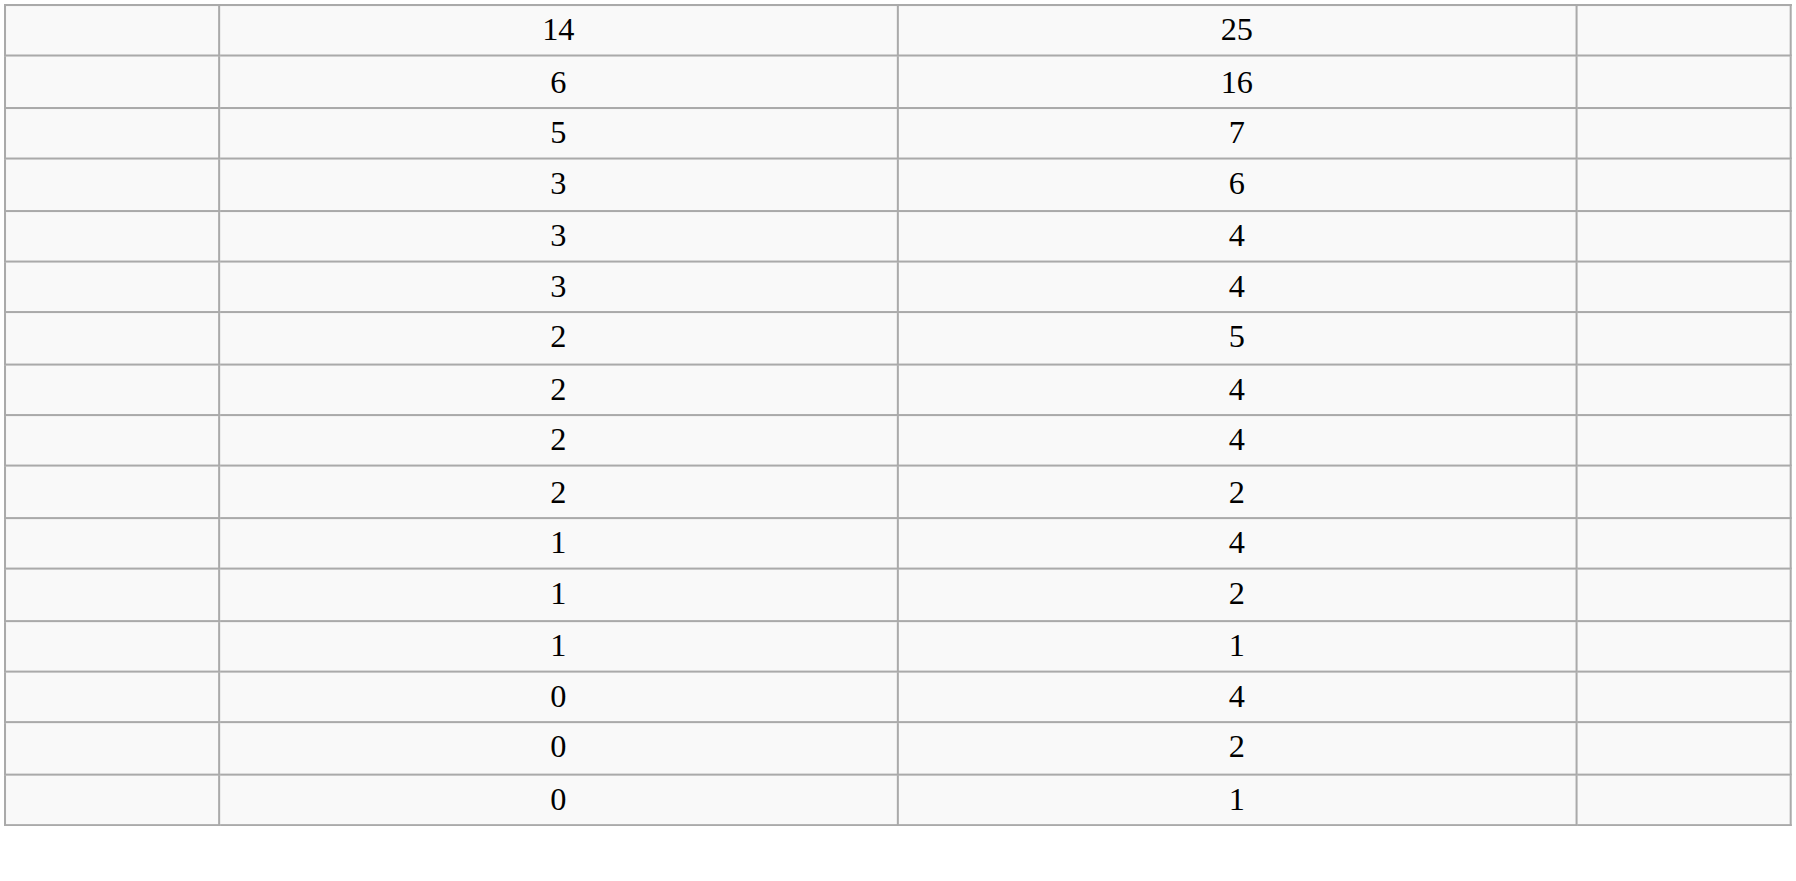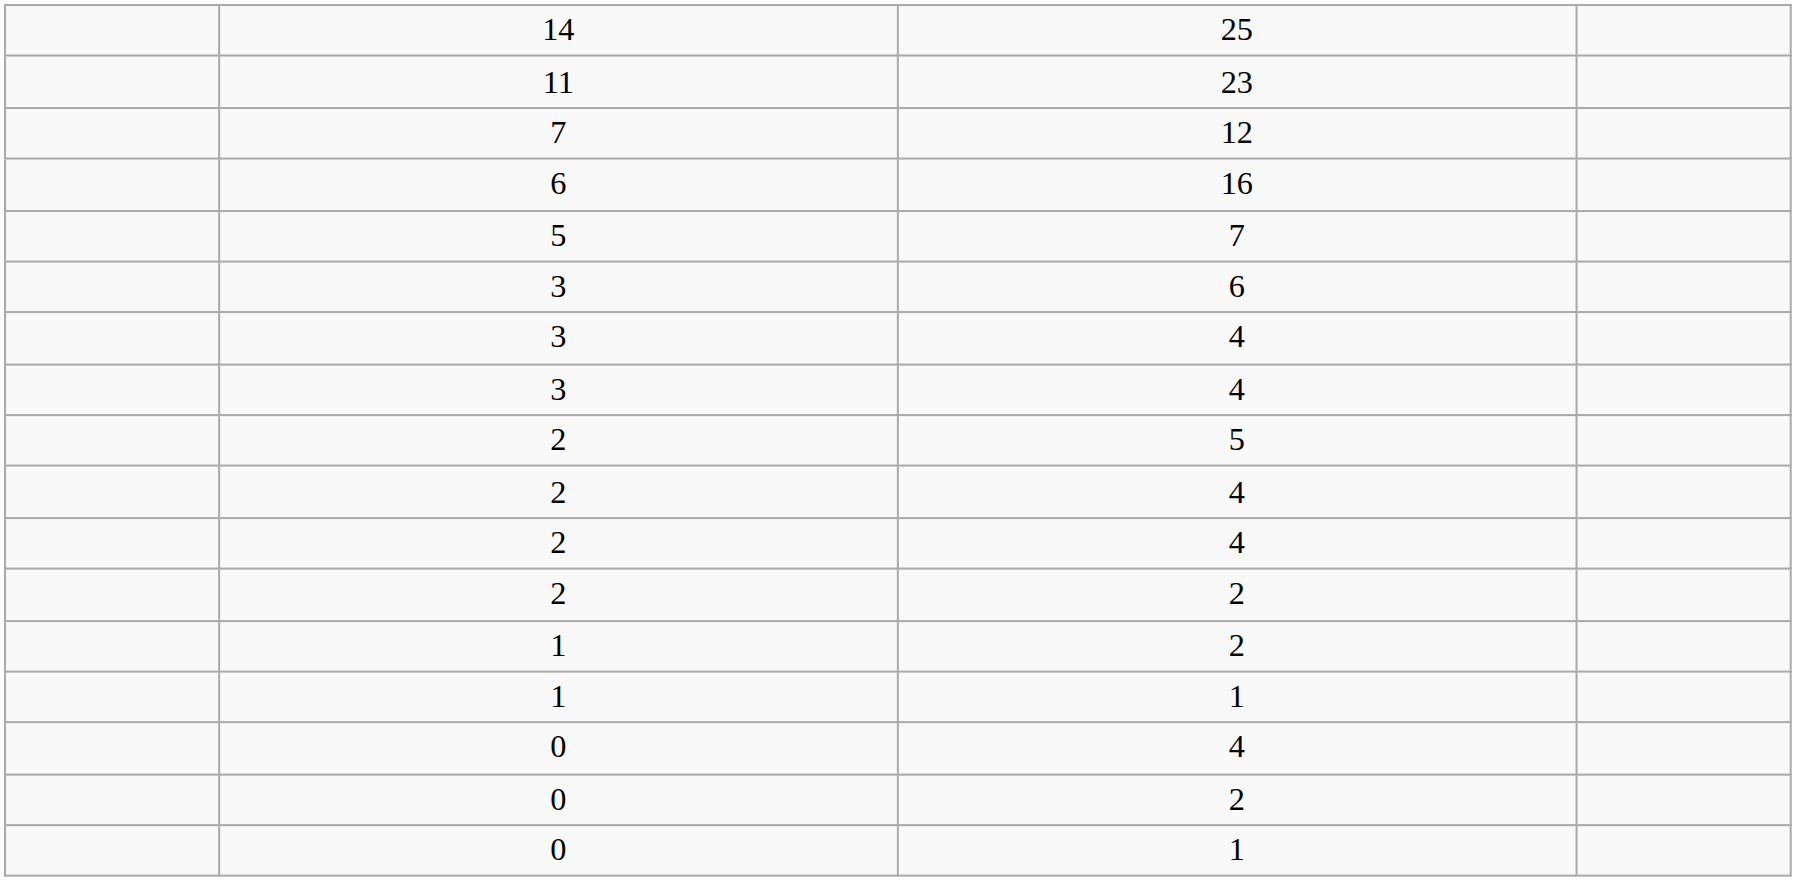+ row: (558, 81)
+ row: (558, 132)
- row: (558, 542)
